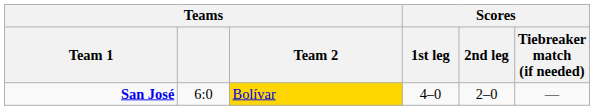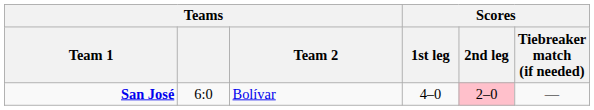(254, 93) gold background -> (254, 93) no background
(487, 93) no background -> (487, 93) pink background
